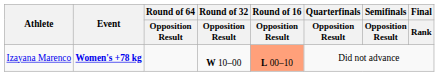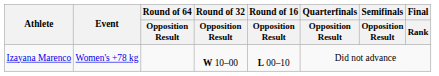(109, 58) bold -> (107, 58) normal
(277, 64) lightsalmon background -> (274, 64) no background
